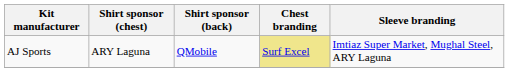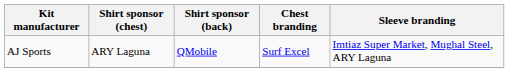(286, 51) khaki background -> (286, 51) no background
